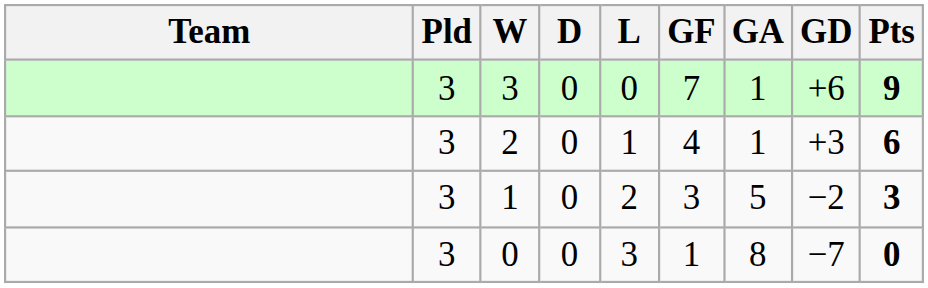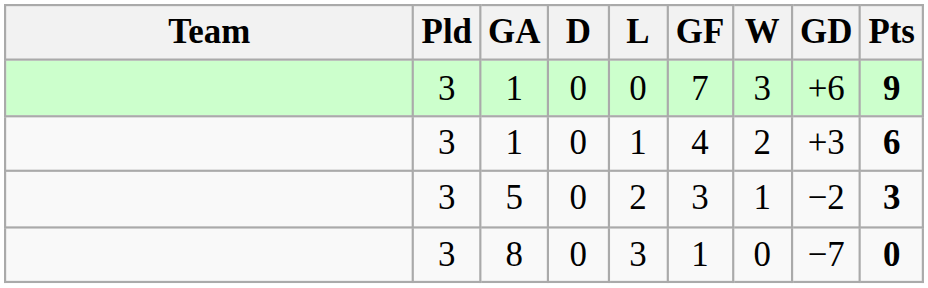columns swapped: (510, 32) <-> (758, 32)
